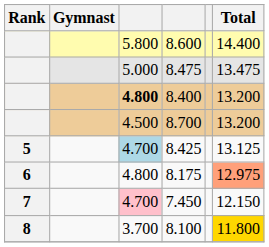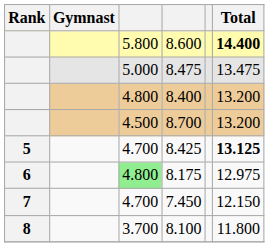(238, 44) normal -> (238, 44) bold
(140, 96) bold -> (140, 96) normal
(140, 149) lightblue background -> (140, 149) no background
(238, 149) normal -> (238, 149) bold
(140, 175) no background -> (140, 175) lightgreen background
(238, 175) lightsalmon background -> (238, 175) no background
(140, 202) pink background -> (140, 202) no background
(238, 228) gold background -> (238, 228) no background
